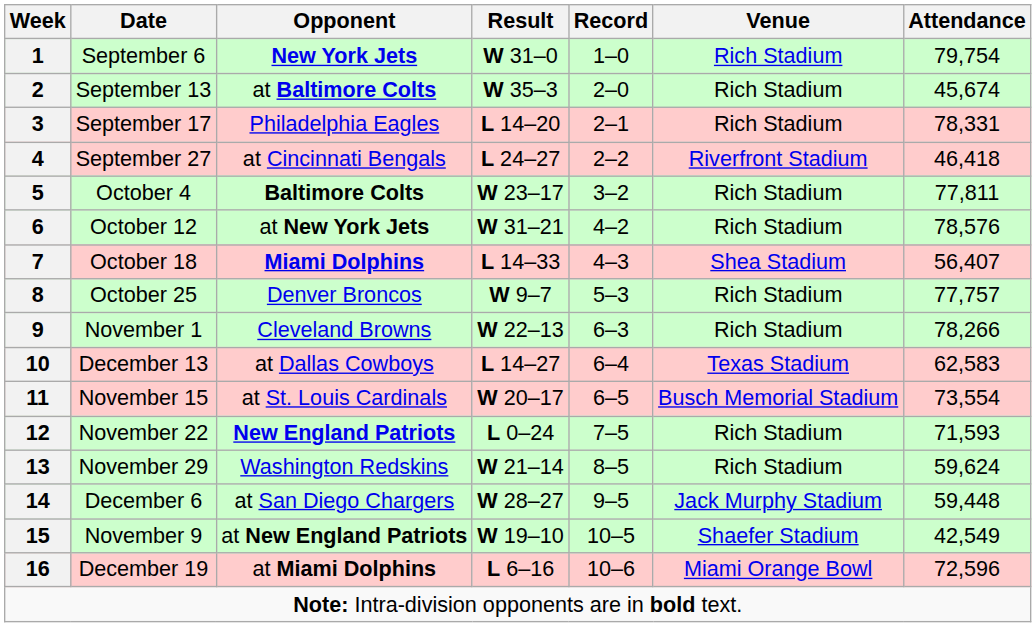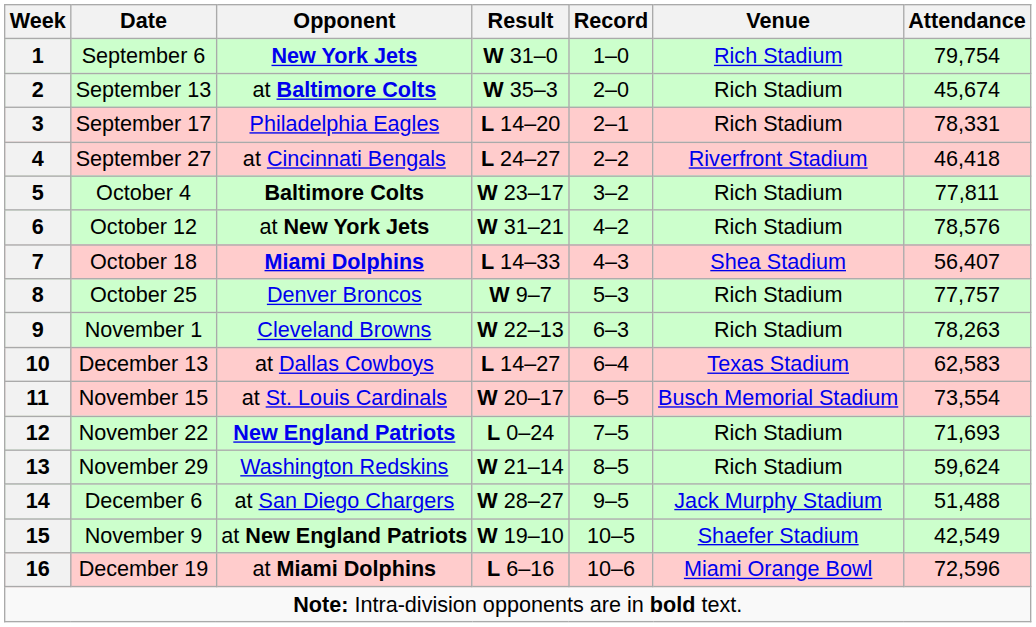(967, 329) 78,266 -> (967, 329) 78,263
(967, 432) 71,593 -> (967, 432) 71,693
(967, 501) 59,448 -> (967, 501) 51,488
